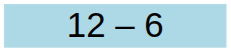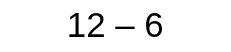(115, 25) lightblue background -> (115, 25) no background
